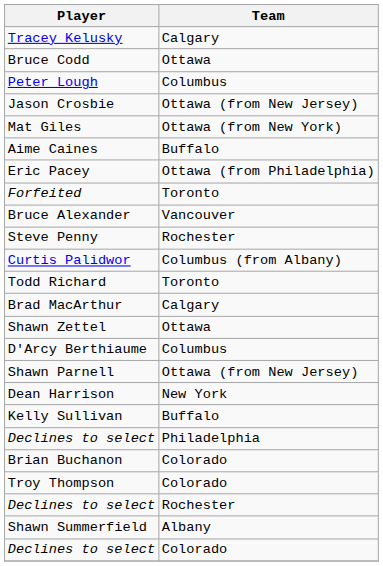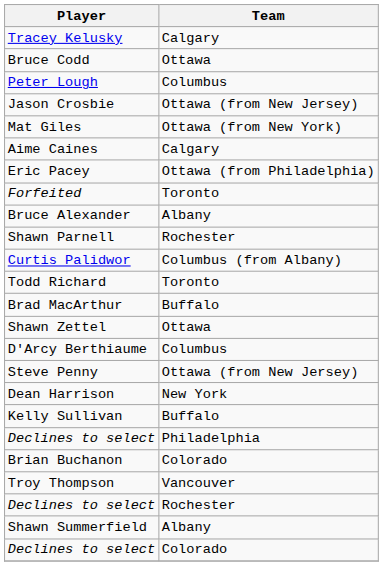(190, 149) Buffalo -> (190, 149) Calgary
(199, 216) Vancouver -> (186, 216) Albany
(53, 238) Steve Penny -> (61, 238) Shawn Parnell
(190, 305) Calgary -> (190, 305) Buffalo
(61, 372) Shawn Parnell -> (53, 372) Steve Penny
(195, 483) Colorado -> (199, 483) Vancouver
